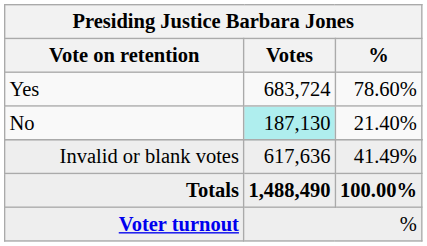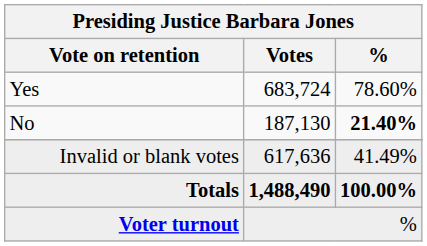(297, 123) paleturquoise background -> (297, 123) no background
(385, 123) normal -> (384, 123) bold
